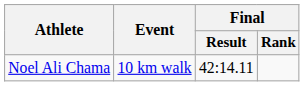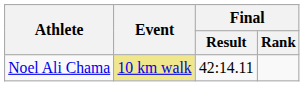(155, 68) no background -> (155, 68) khaki background
